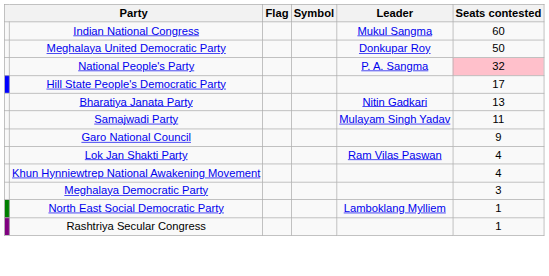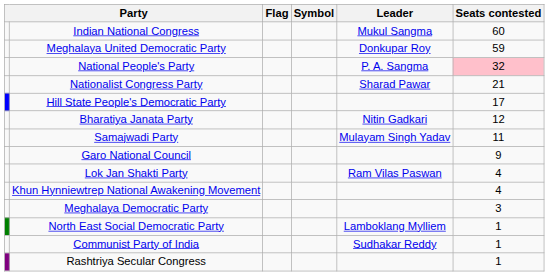(498, 48) 50 -> (498, 48) 59
+ row: (136, 84)
(498, 102) 13 -> (498, 119) 12
+ row: (136, 244)
